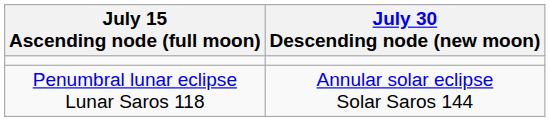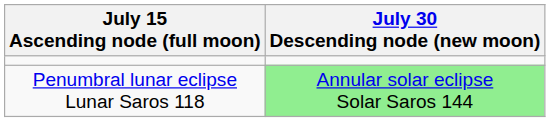(405, 90) no background -> (405, 90) lightgreen background
